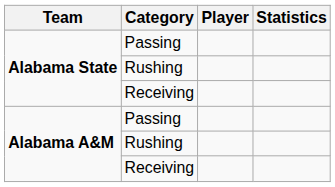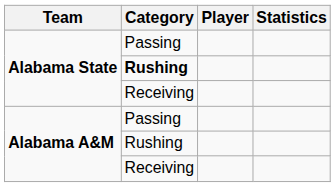(154, 68) normal -> (156, 68) bold
